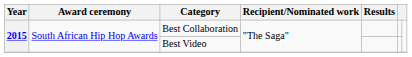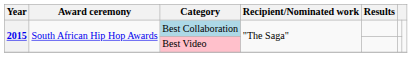(200, 28) no background -> (200, 28) lightblue background
(184, 44) no background -> (184, 44) pink background
